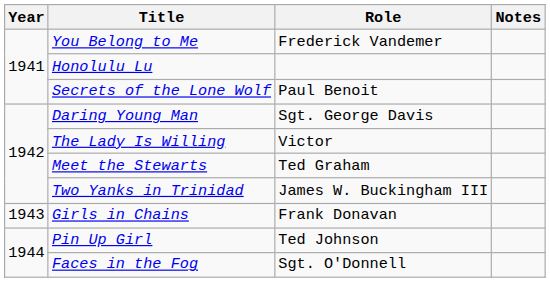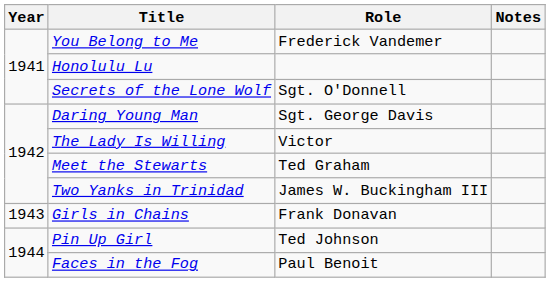(328, 91) Paul Benoit -> (342, 91) Sgt. O'Donnell
(342, 265) Sgt. O'Donnell -> (328, 265) Paul Benoit
